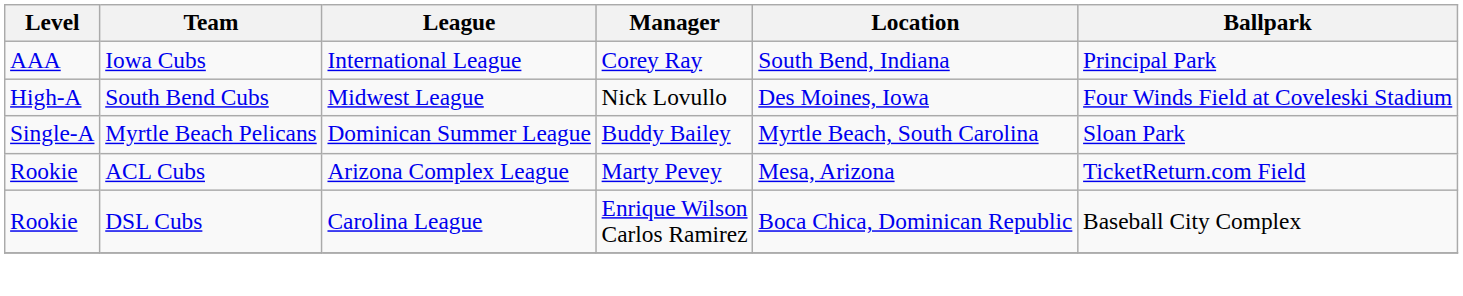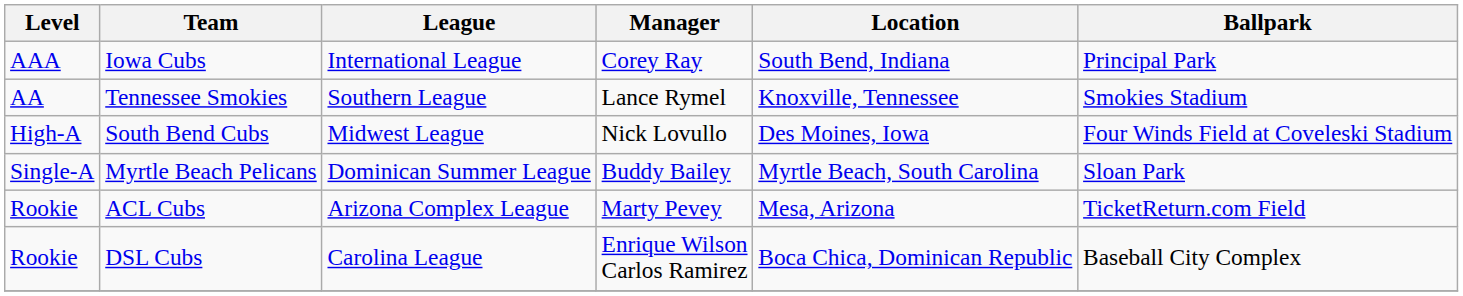+ row: (196, 97)
